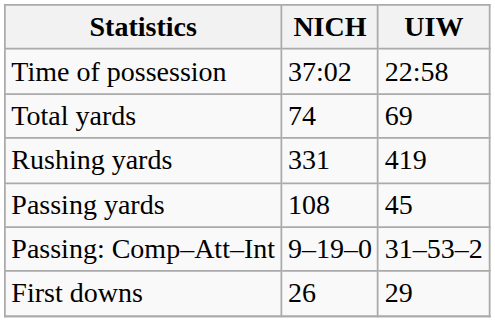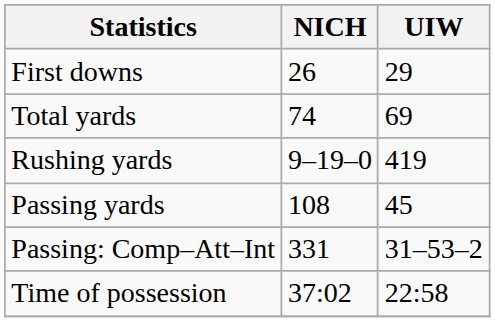rows swapped: (77, 293) <-> (119, 71)
(309, 159) 331 -> (330, 159) 9–19–0
(330, 248) 9–19–0 -> (309, 248) 331
